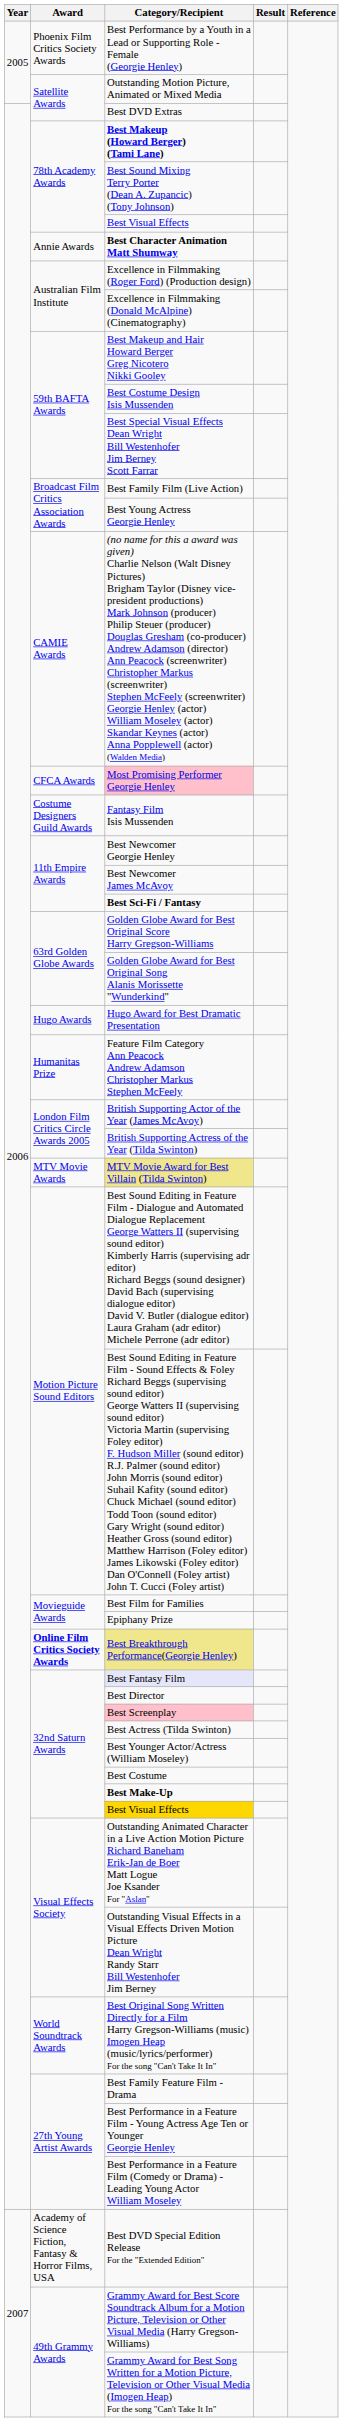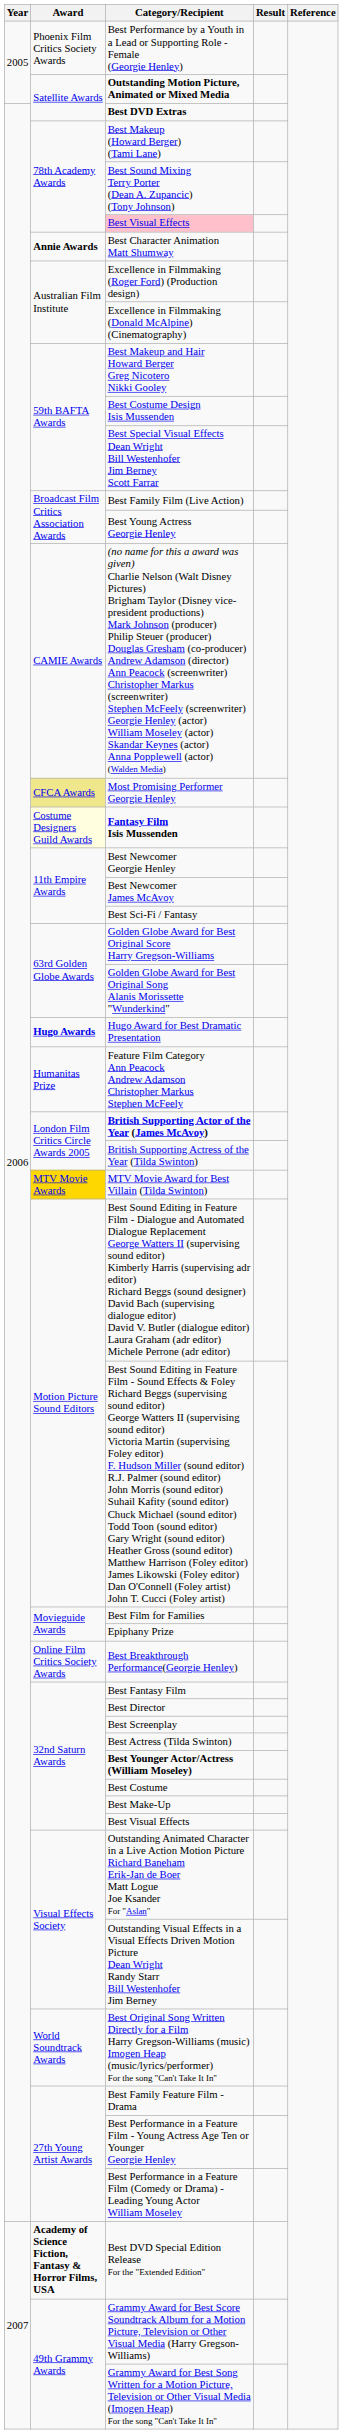(168, 89) normal -> (174, 89) bold
(144, 112) normal -> (147, 112) bold
(146, 141) bold -> (144, 141) normal
(148, 223) no background -> (149, 223) pink background
(64, 246) normal -> (65, 246) bold
(167, 246) bold -> (163, 246) normal
(64, 780) no background -> (64, 792) khaki background
(164, 780) pink background -> (165, 792) no background
(63, 815) no background -> (63, 827) lightyellow background
(140, 815) normal -> (143, 827) bold
(154, 902) bold -> (153, 914) normal
(62, 1020) normal -> (64, 1032) bold
(174, 1114) normal -> (179, 1126) bold
(60, 1172) no background -> (60, 1184) gold background
(168, 1172) khaki background -> (168, 1184) no background
(66, 1649) bold -> (65, 1661) normal
(172, 1649) khaki background -> (173, 1661) no background
(146, 1678) lavender background -> (147, 1690) no background
(142, 1712) pink background -> (142, 1724) no background
(167, 1752) normal -> (170, 1764) bold
(140, 1792) bold -> (139, 1804) normal
(148, 1809) gold background -> (149, 1821) no background
(63, 2248) normal -> (65, 2260) bold
